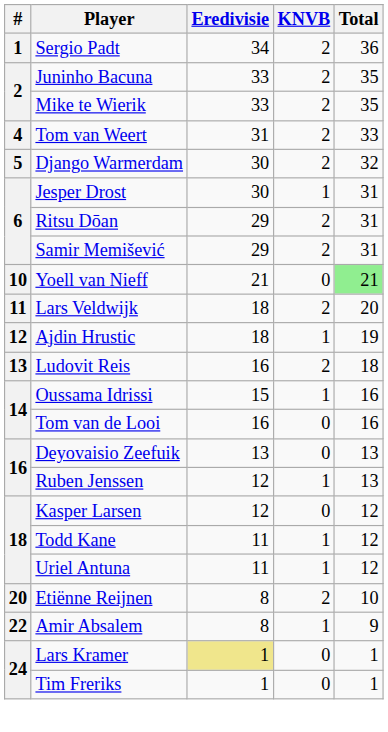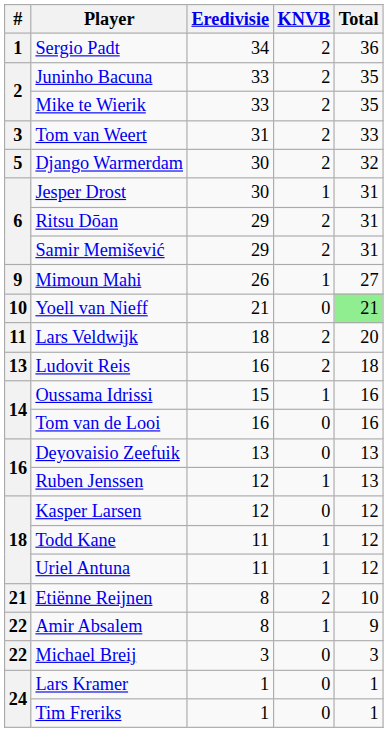(18, 134) 4 -> (18, 134) 3
+ row: (88, 279)
- row: (85, 337)
(18, 597) 20 -> (18, 597) 21
+ row: (86, 655)
(265, 655) khaki background -> (265, 684) no background
